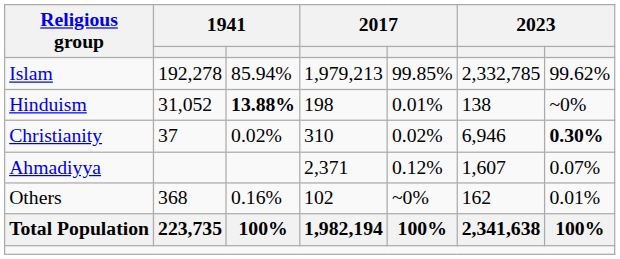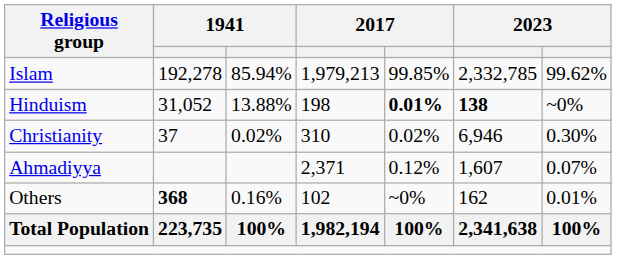(263, 104) bold -> (261, 104) normal
(417, 104) normal -> (416, 104) bold
(476, 104) normal -> (473, 104) bold
(576, 135) bold -> (572, 135) normal
(173, 198) normal -> (173, 198) bold
